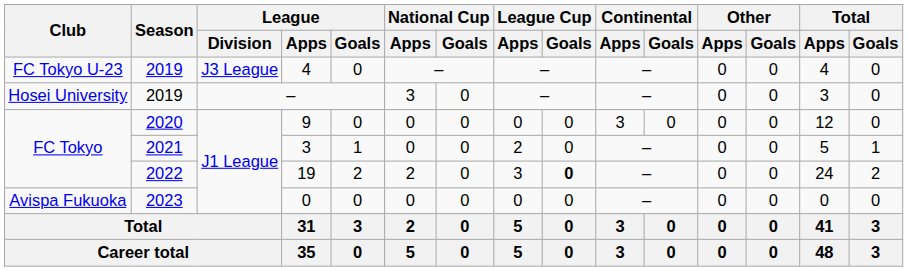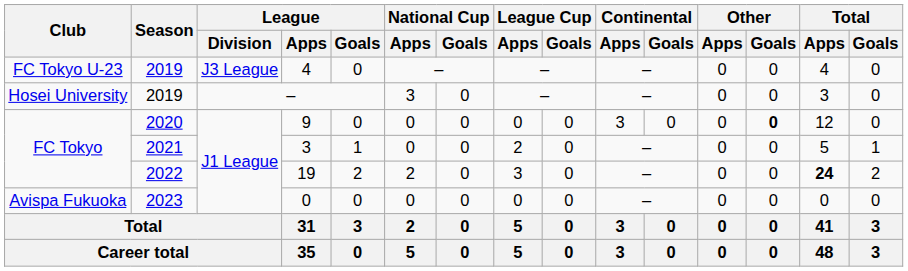(773, 122) normal -> (773, 122) bold
(569, 174) bold -> (569, 174) normal
(824, 174) normal -> (824, 174) bold
